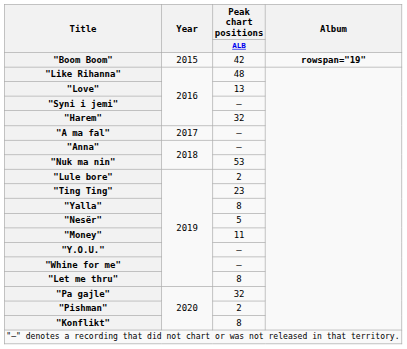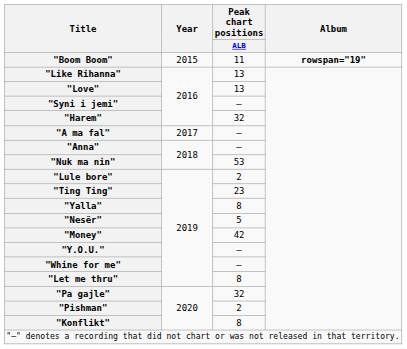(239, 60) 42 -> (239, 60) 11
(239, 74) 48 -> (239, 74) 13
(239, 235) 11 -> (239, 235) 42
